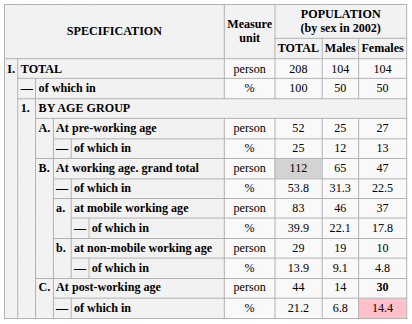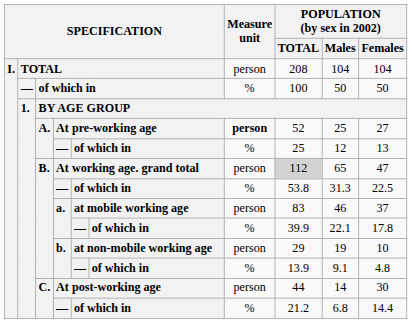(250, 128) normal -> (250, 128) bold
(383, 287) bold -> (383, 287) normal
(383, 307) pink background -> (383, 307) no background
